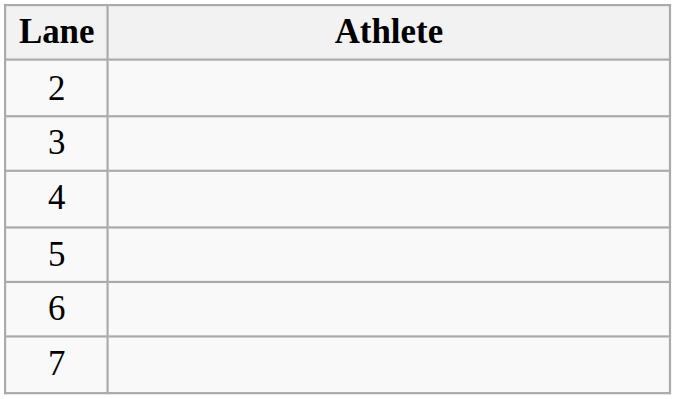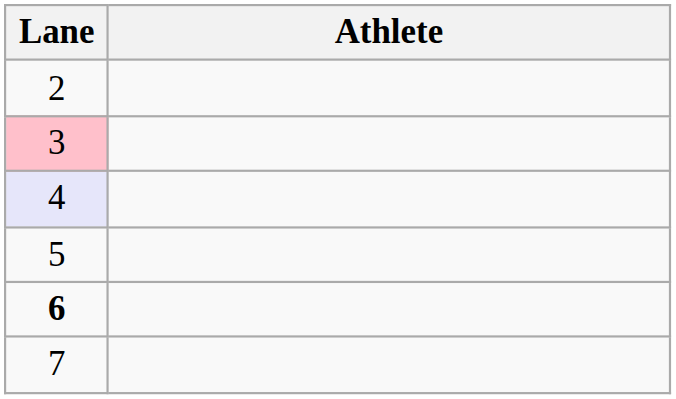(57, 142) no background -> (57, 142) pink background
(57, 198) no background -> (57, 198) lavender background
(57, 308) normal -> (57, 308) bold
